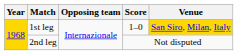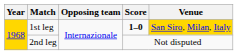(136, 27) normal -> (136, 27) bold
